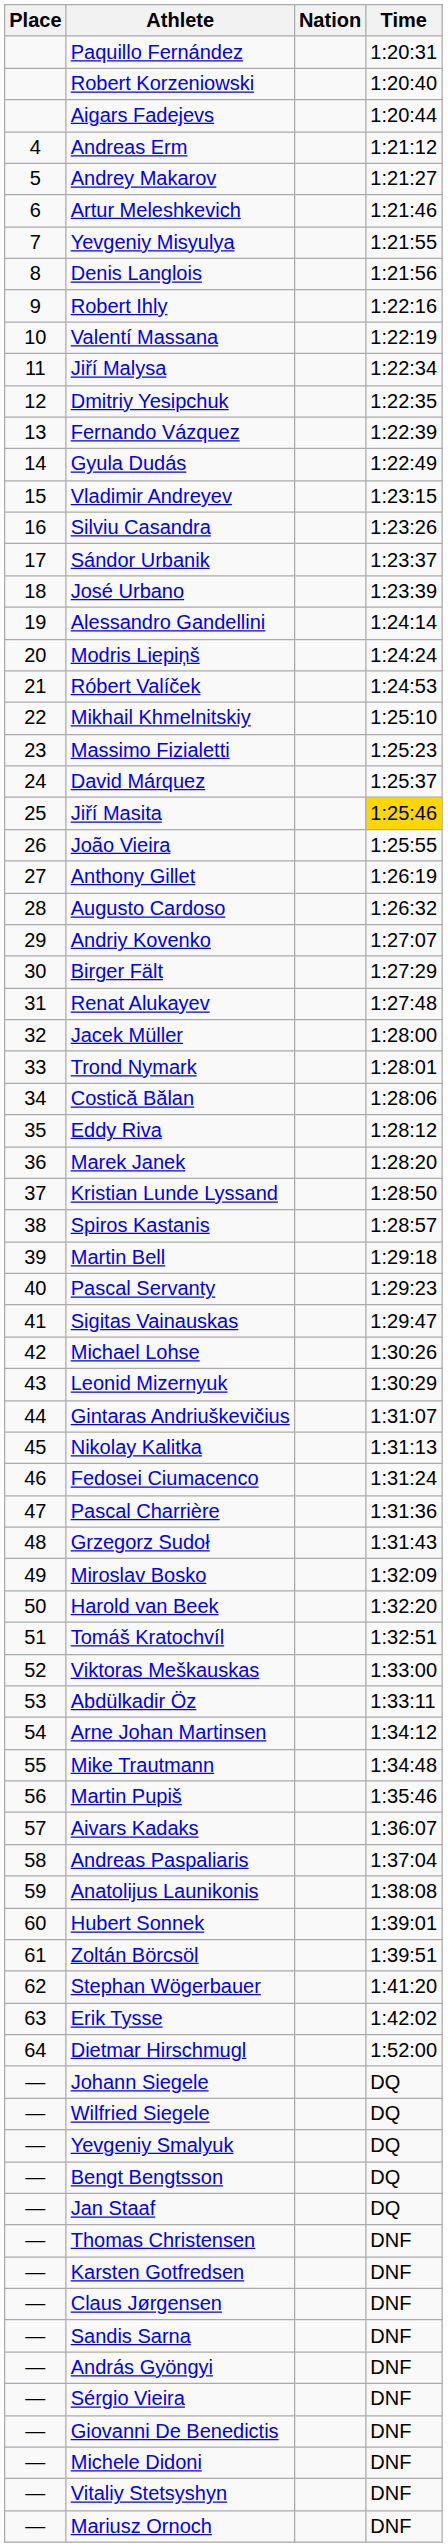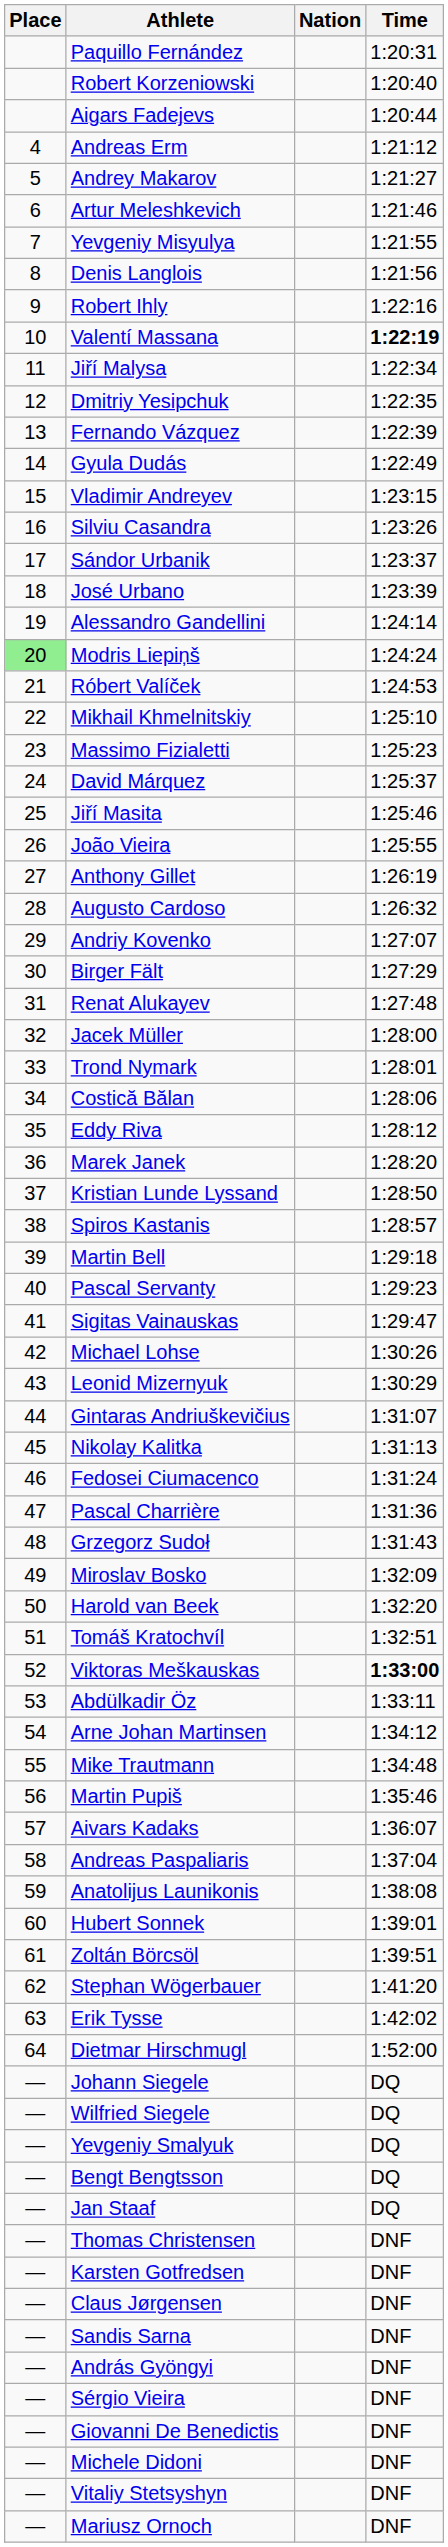(404, 337) normal -> (405, 337) bold
(35, 654) no background -> (35, 654) lightgreen background
(404, 813) gold background -> (404, 813) no background
(404, 1669) normal -> (405, 1669) bold
